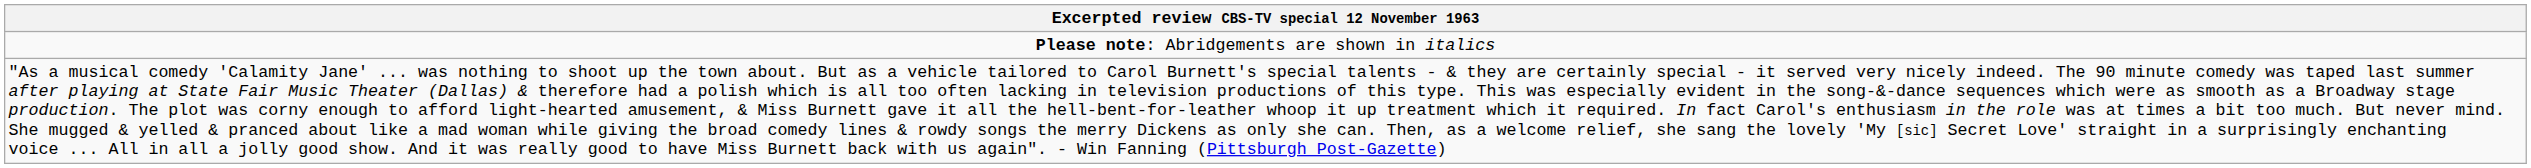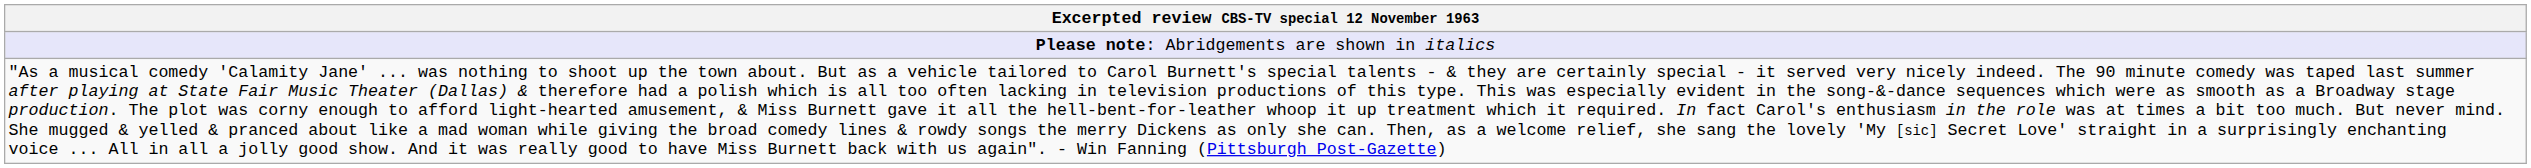(1265, 45) no background -> (1265, 45) lavender background
